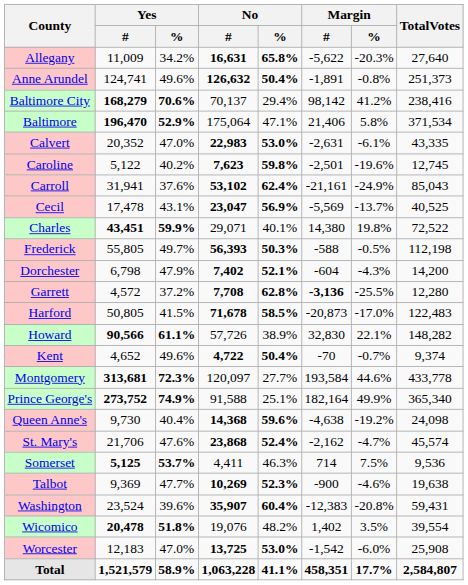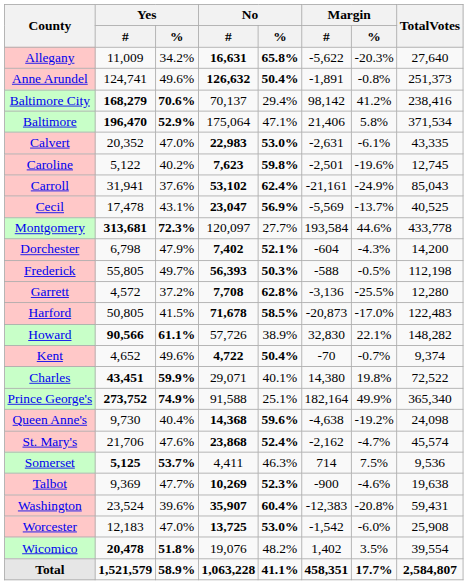rows swapped: (50, 228) <-> (50, 377)
rows swapped: (50, 270) <-> (50, 249)
(326, 292) bold -> (326, 292) normal
rows swapped: (50, 526) <-> (50, 548)
